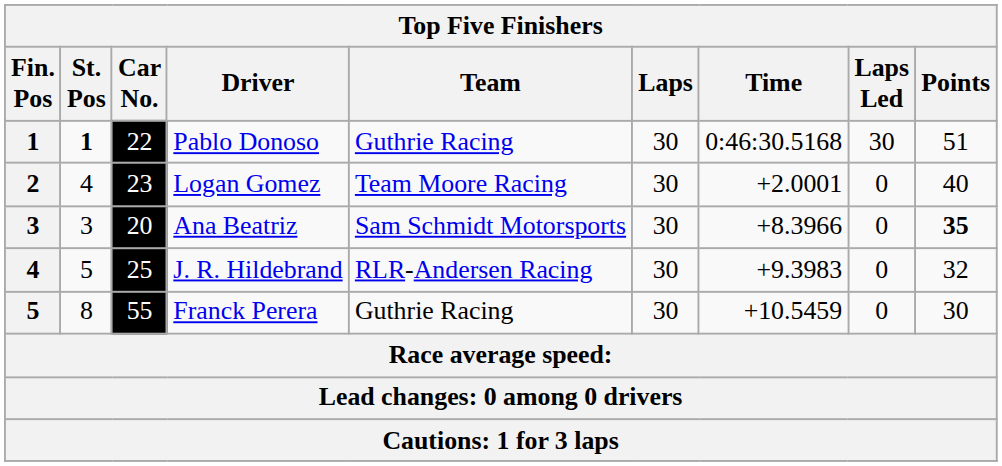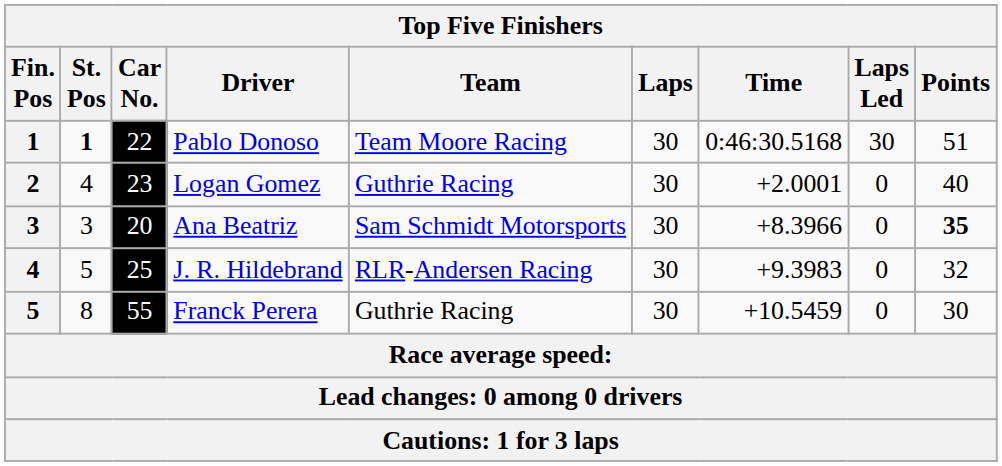(434, 141) Guthrie Racing -> (461, 141) Team Moore Racing
(461, 183) Team Moore Racing -> (434, 183) Guthrie Racing
